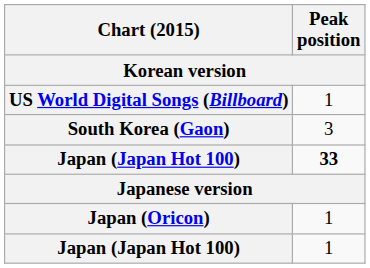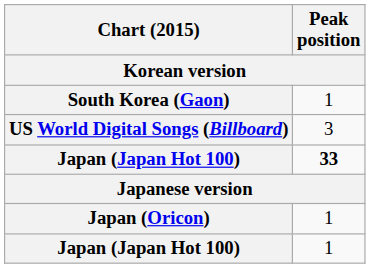(149, 99) US World Digital Songs (Billboard) -> (149, 99) South Korea (Gaon)
(149, 129) South Korea (Gaon) -> (149, 129) US World Digital Songs (Billboard)
